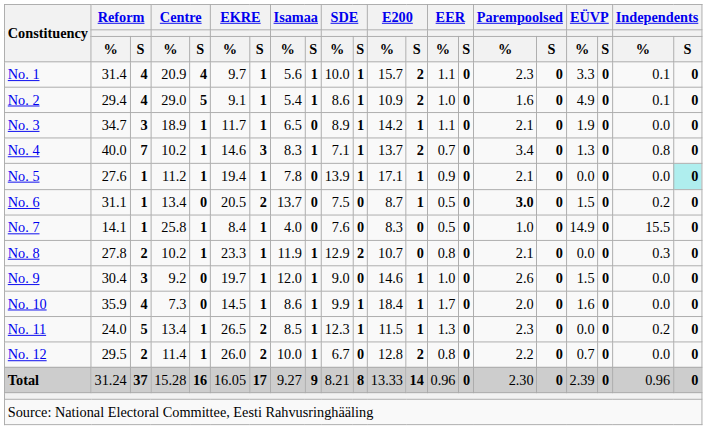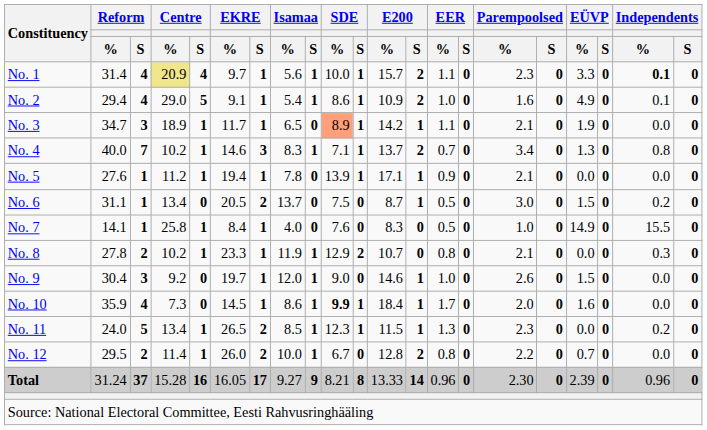(174, 74) no background -> (174, 74) khaki background
(661, 74) normal -> (661, 74) bold
(341, 125) no background -> (341, 125) lightsalmon background
(695, 176) paleturquoise background -> (695, 176) no background
(525, 202) bold -> (525, 202) normal
(341, 303) normal -> (341, 303) bold
